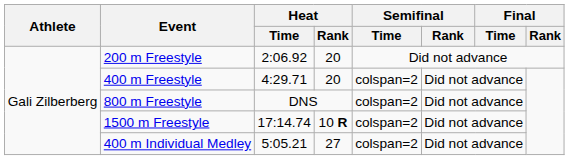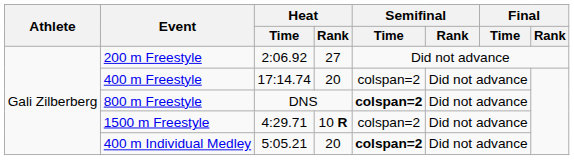(333, 58) 20 -> (333, 58) 27
(284, 79) 4:29.71 -> (284, 79) 17:14.74
(386, 101) normal -> (389, 101) bold
(284, 123) 17:14.74 -> (284, 123) 4:29.71
(333, 144) 27 -> (333, 144) 20
(386, 144) normal -> (389, 144) bold
